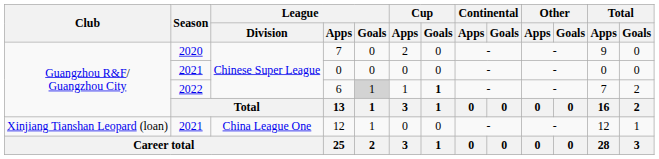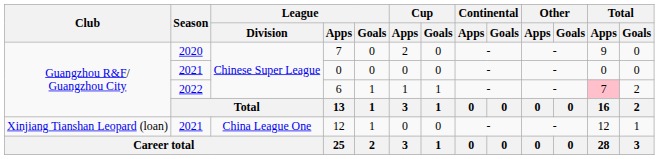(372, 88) lightgrey background -> (372, 88) no background
(438, 88) bold -> (438, 88) normal
(604, 88) no background -> (604, 88) pink background
